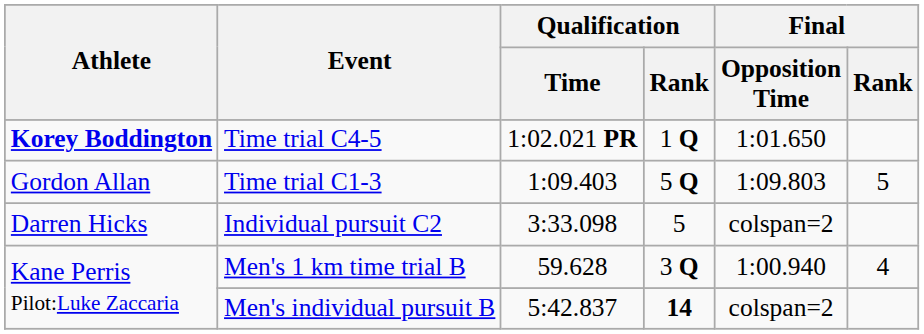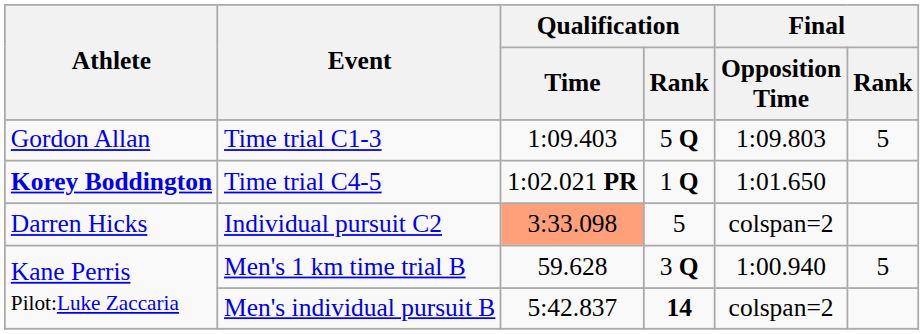rows swapped: (303, 182) <-> (303, 140)
(572, 224) no background -> (572, 224) lightsalmon background
(883, 266) 4 -> (883, 266) 5
